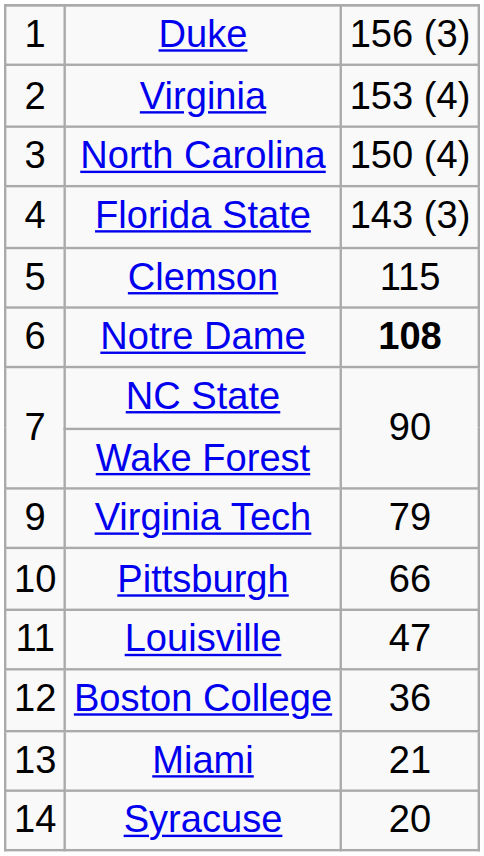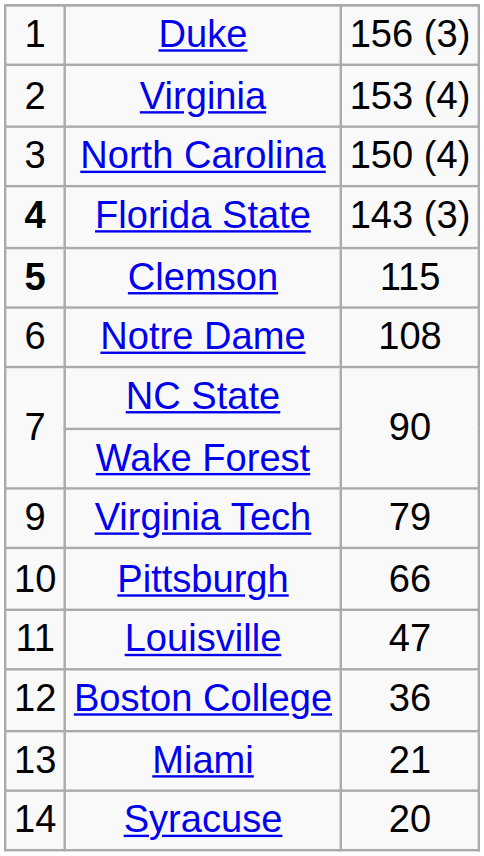(35, 215) normal -> (35, 215) bold
(35, 276) normal -> (35, 276) bold
(410, 336) bold -> (410, 336) normal
